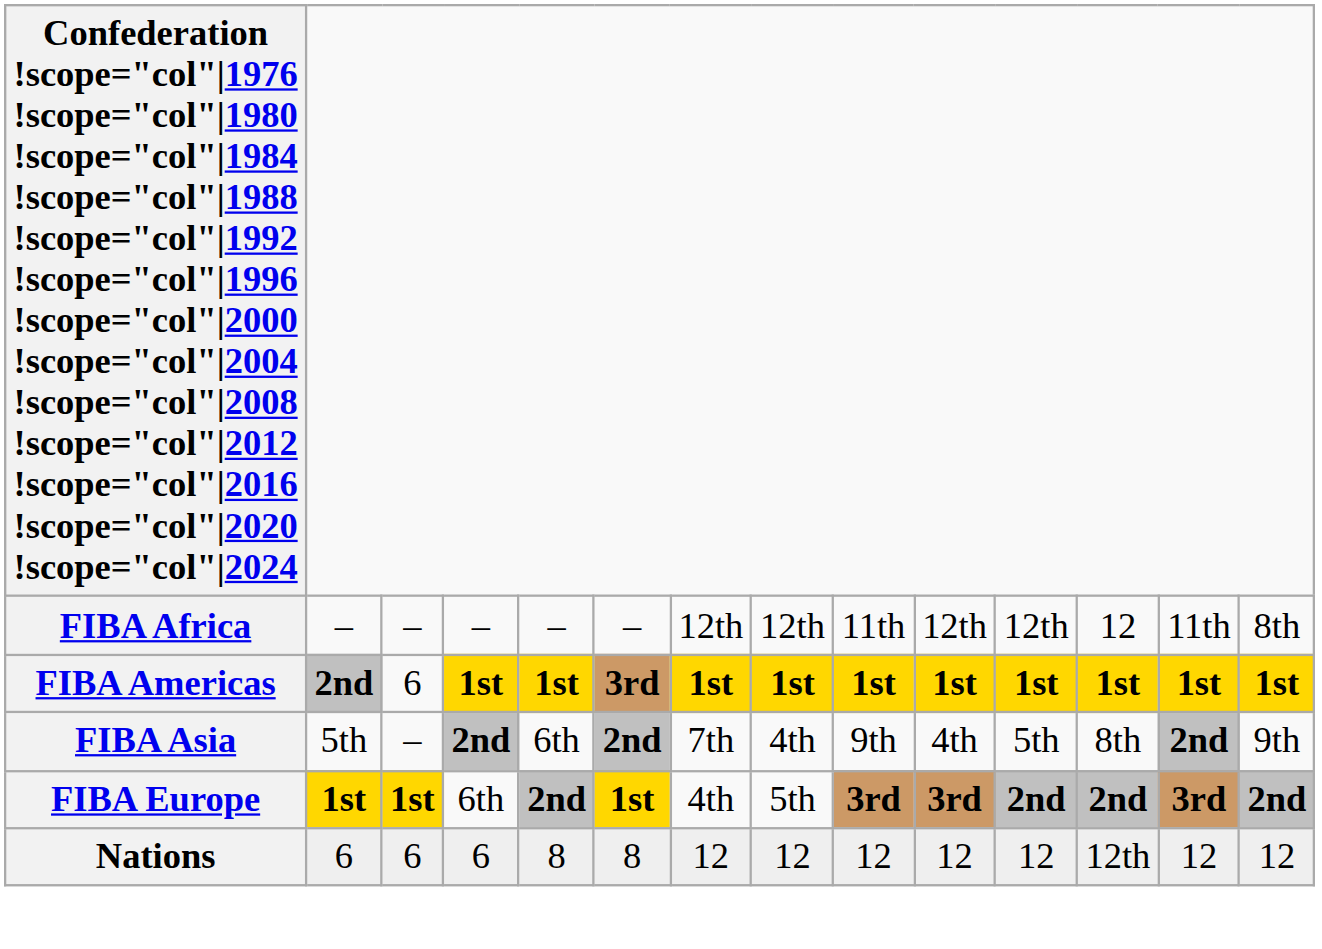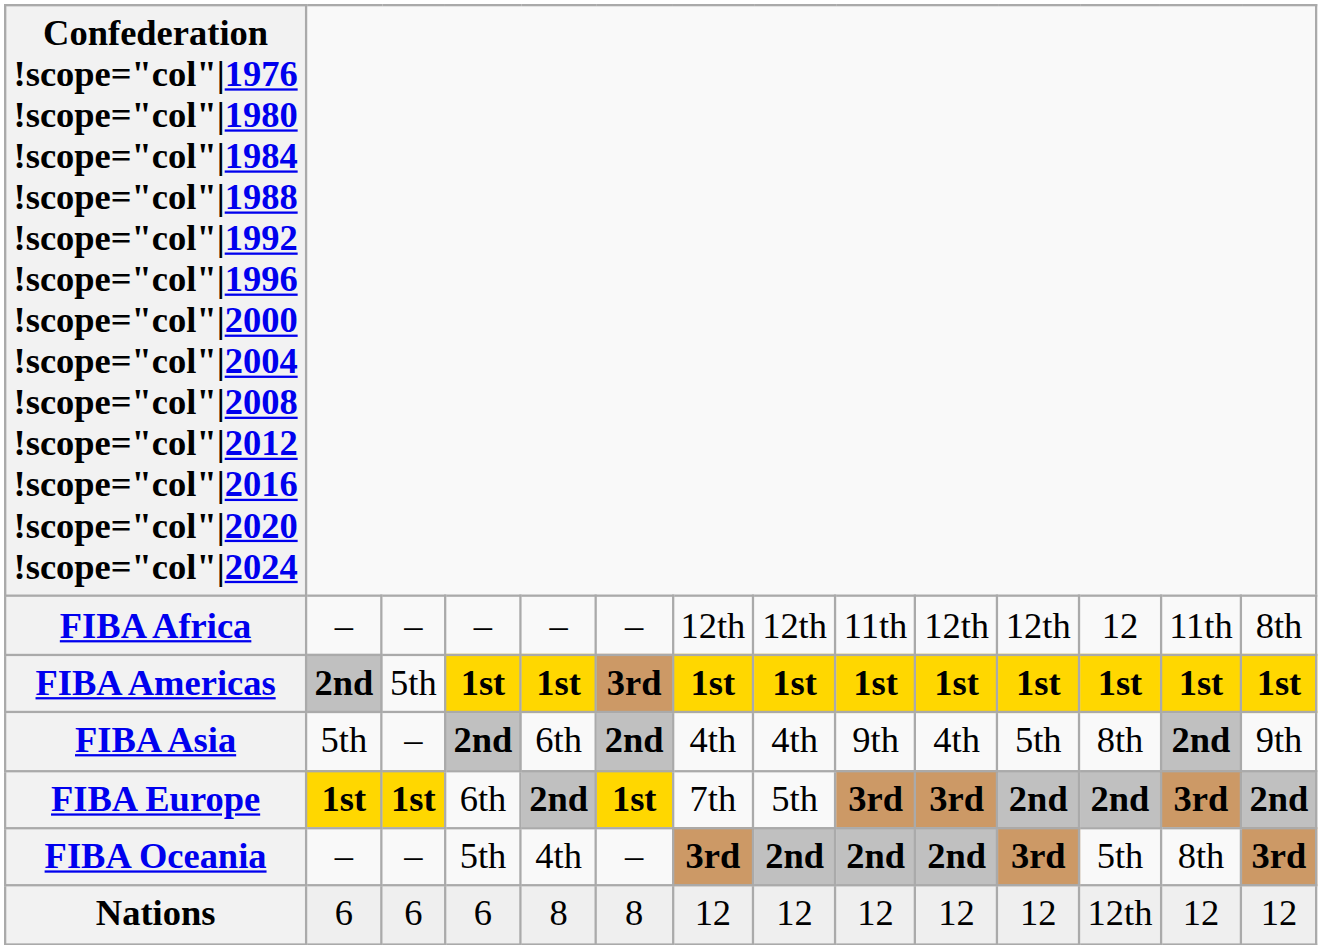(412, 682) 6 -> (413, 682) 5th
(711, 740) 7th -> (713, 740) 4th
(711, 798) 4th -> (713, 798) 7th
+ row: (156, 856)
